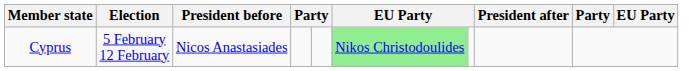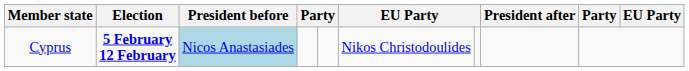(134, 46) normal -> (137, 46) bold
(232, 46) no background -> (238, 46) lightblue background
(400, 46) lightgreen background -> (406, 46) no background
